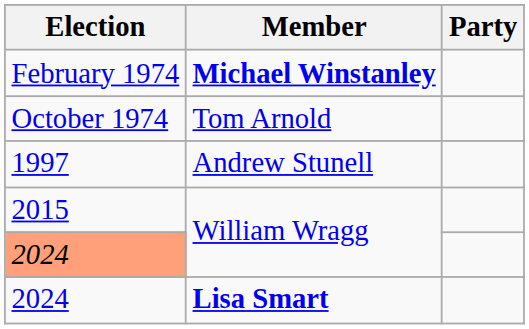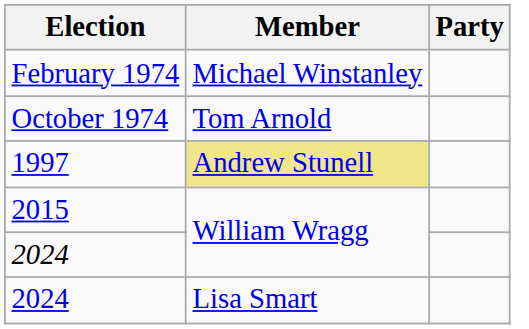(314, 72) bold -> (307, 72) normal
(283, 163) no background -> (283, 163) khaki background
(40, 254) lightsalmon background -> (40, 254) no background
(261, 299) bold -> (255, 299) normal
